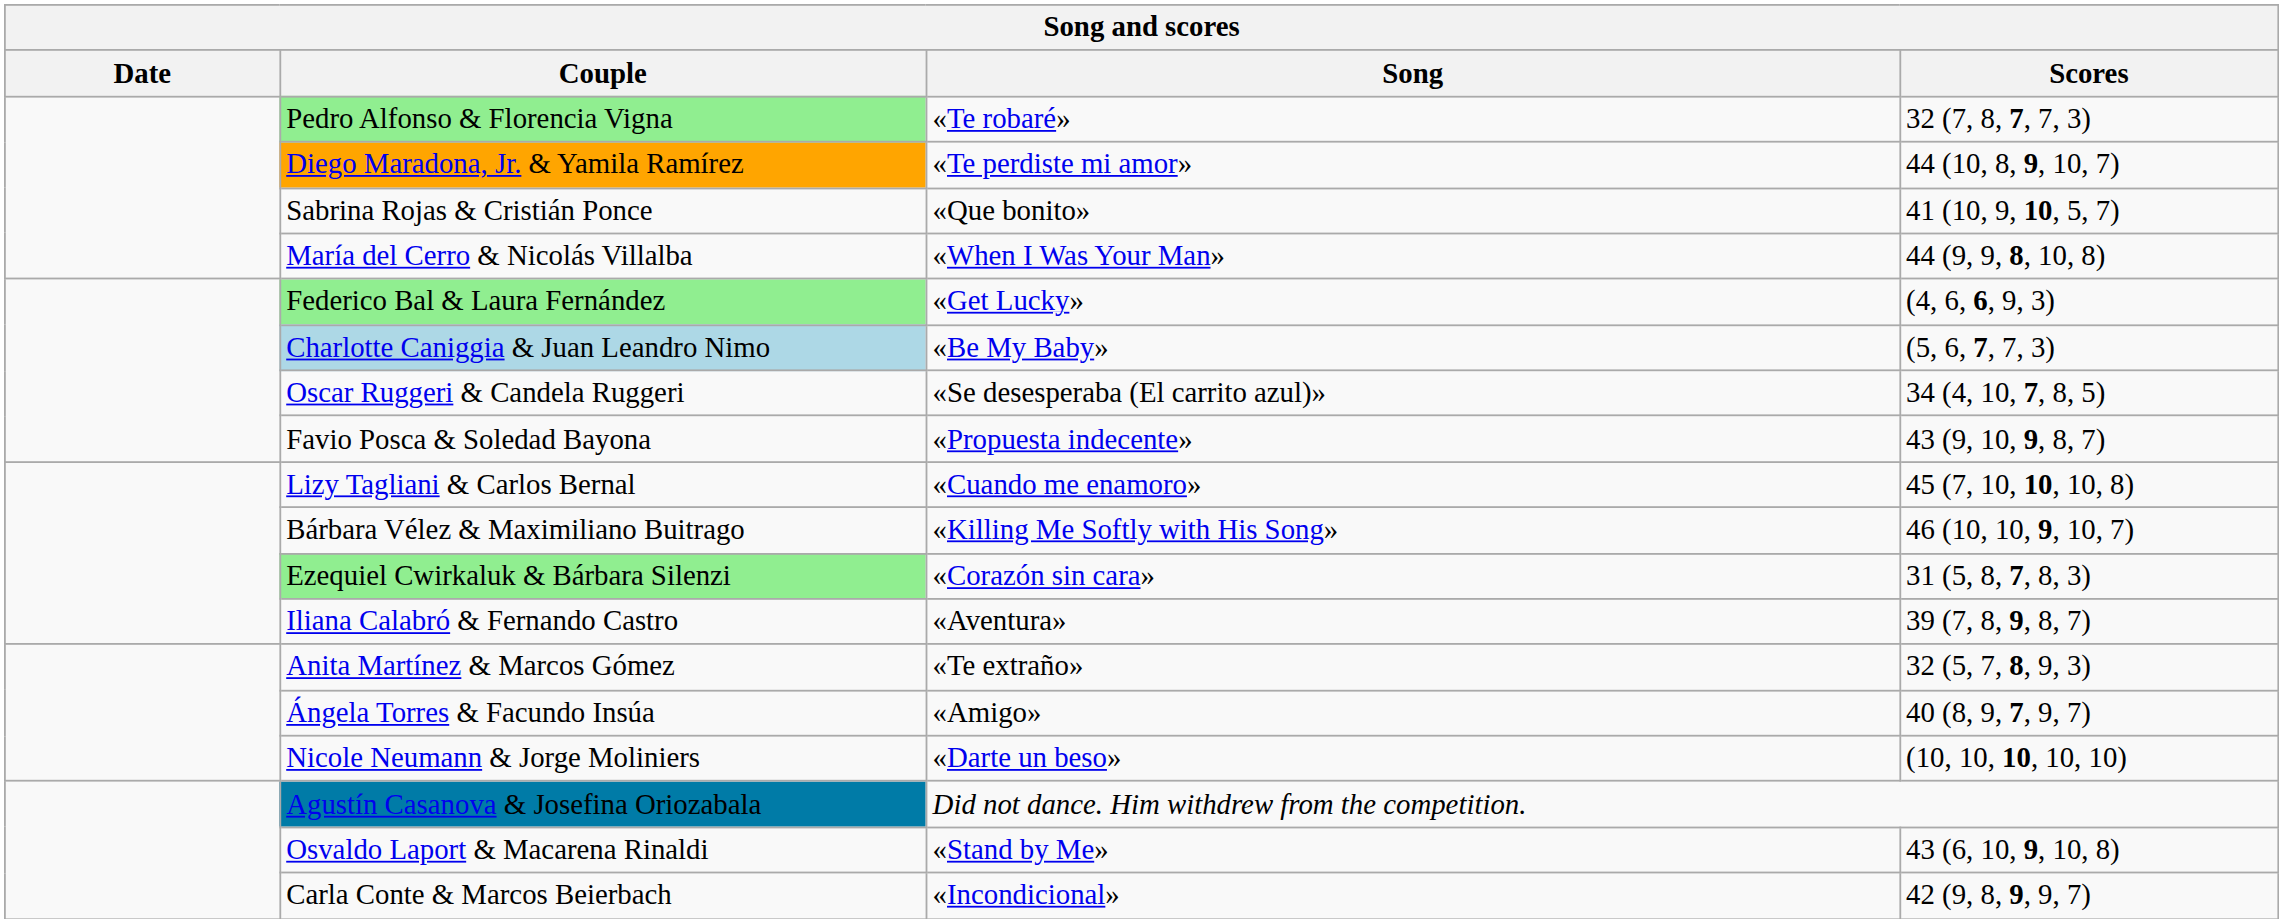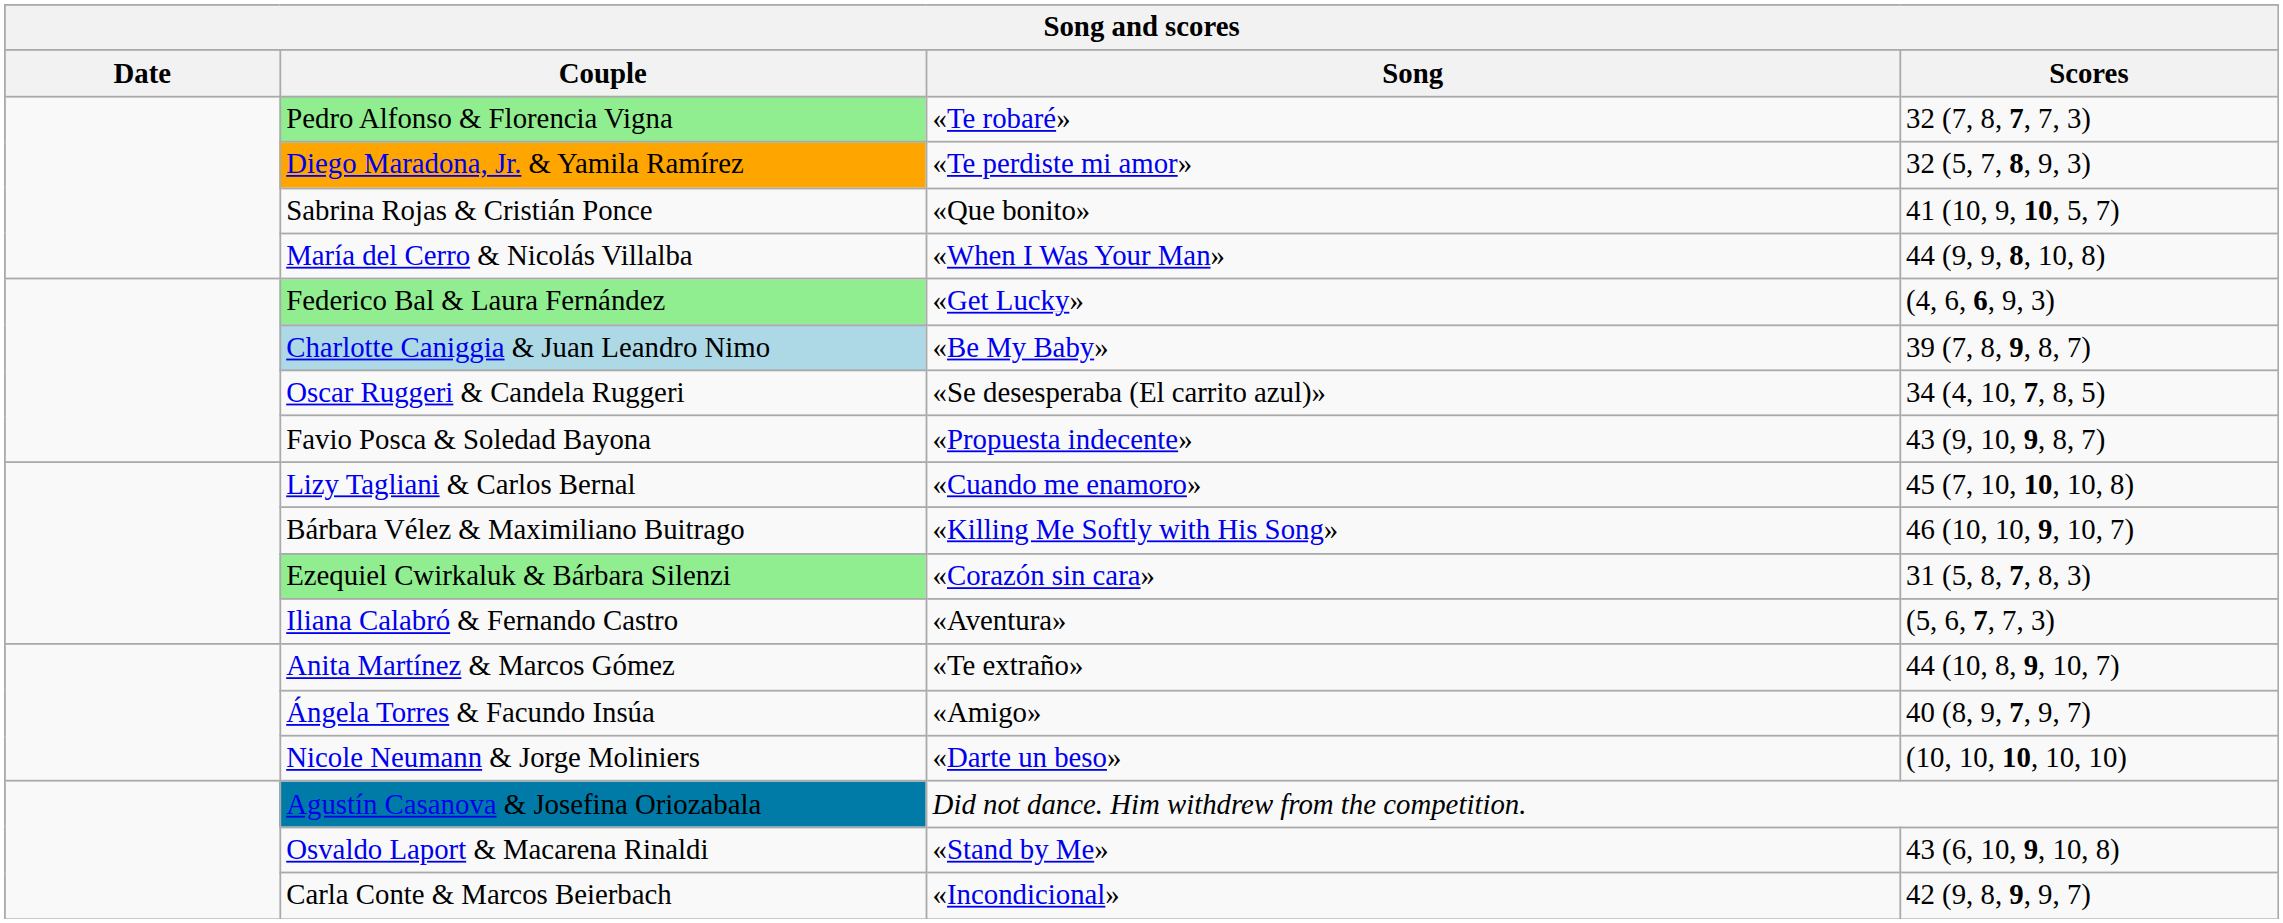(2013, 164) 44 (10, 8, 9, 10, 7) -> (1998, 164) 32 (5, 7, 8, 9, 3)
(1980, 347) (5, 6, 7, 7, 3) -> (1998, 347) 39 (7, 8, 9, 8, 7)
(1998, 621) 39 (7, 8, 9, 8, 7) -> (1980, 621) (5, 6, 7, 7, 3)
(1998, 666) 32 (5, 7, 8, 9, 3) -> (2013, 666) 44 (10, 8, 9, 10, 7)
